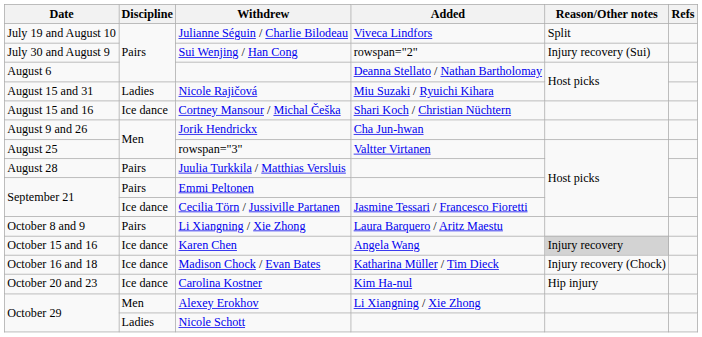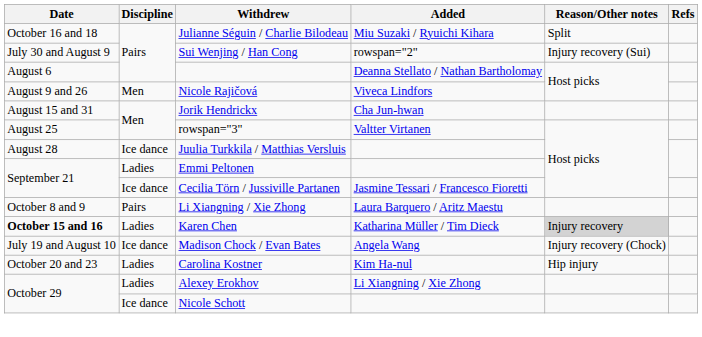(62, 33) July 19 and August 10 -> (52, 33) October 16 and 18
(393, 33) Viveca Lindfors -> (424, 33) Miu Suzaki / Ryuichi Kihara
(50, 91) August 15 and 31 -> (47, 91) August 9 and 26
(138, 91) Ladies -> (133, 91) Men
(424, 91) Miu Suzaki / Ryuichi Kihara -> (393, 91) Viveca Lindfors
- row: (260, 110)
(47, 129) August 9 and 26 -> (50, 110) August 15 and 31
(134, 168) Pairs -> (145, 149) Ice dance
(134, 187) Pairs -> (138, 168) Ladies
(52, 245) normal -> (55, 226) bold
(145, 245) Ice dance -> (138, 226) Ladies
(387, 245) Angela Wang -> (426, 226) Katharina Müller / Tim Dieck
(52, 264) October 16 and 18 -> (62, 245) July 19 and August 10
(426, 264) Katharina Müller / Tim Dieck -> (387, 245) Angela Wang
(145, 284) Ice dance -> (138, 264) Ladies
(133, 303) Men -> (138, 284) Ladies
(138, 322) Ladies -> (145, 303) Ice dance
